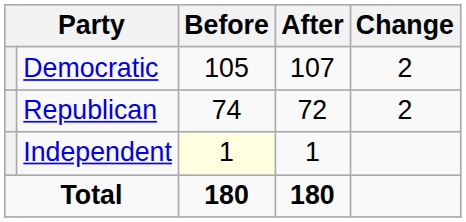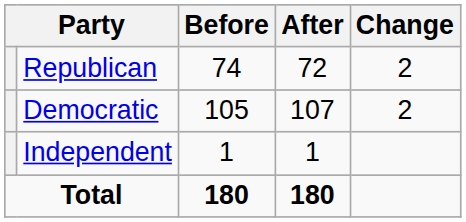rows swapped: (91, 68) <-> (90, 110)
(227, 152) lightyellow background -> (227, 152) no background
